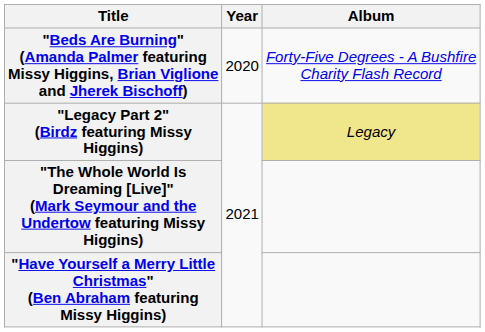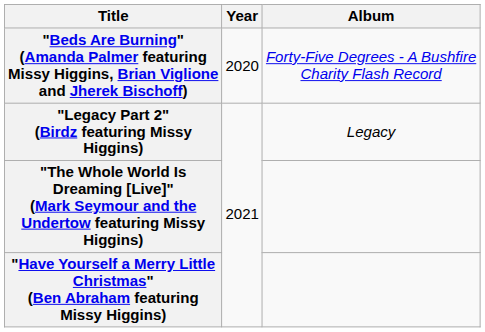(371, 131) khaki background -> (371, 131) no background
